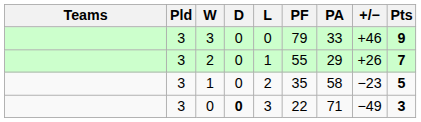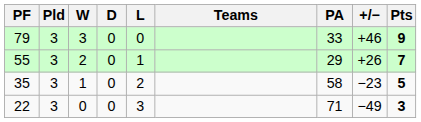columns swapped: (86, 15) <-> (300, 15)
(239, 106) bold -> (112, 106) normal
